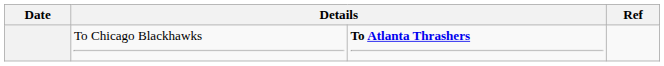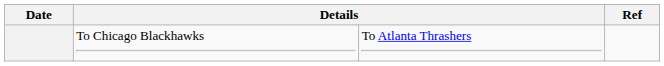(477, 40) bold -> (482, 40) normal
